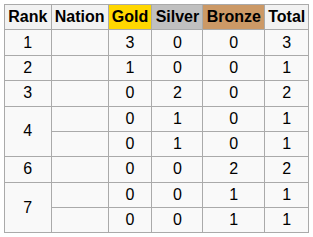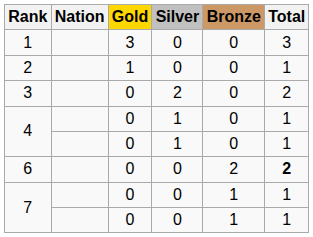(287, 169) normal -> (287, 169) bold
